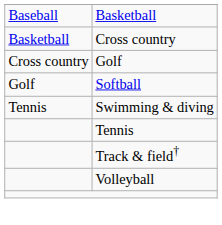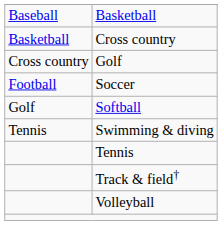+ row: (115, 84)
